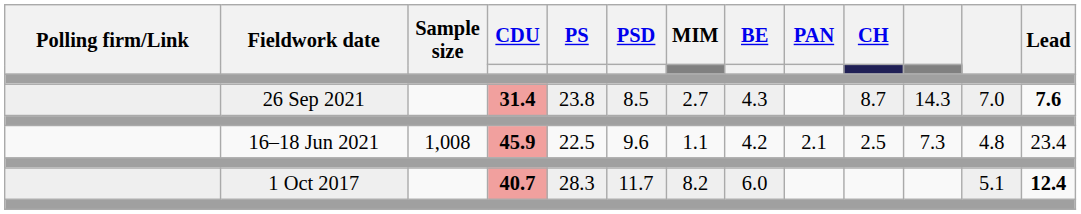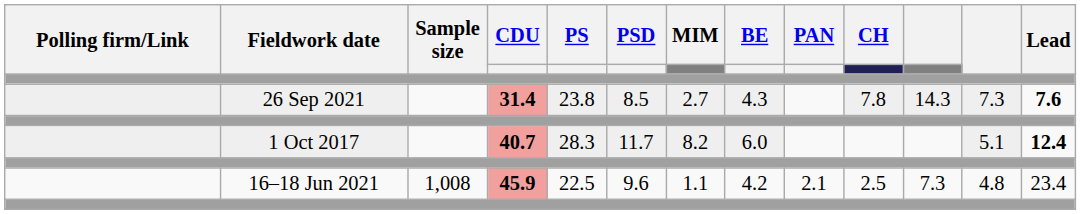(873, 100) 8.7 -> (873, 100) 7.8
(992, 100) 7.0 -> (992, 100) 7.3
rows swapped: (314, 142) <-> (314, 184)
